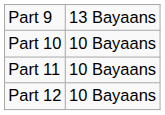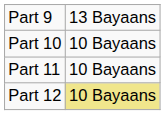(113, 95) no background -> (113, 95) khaki background
